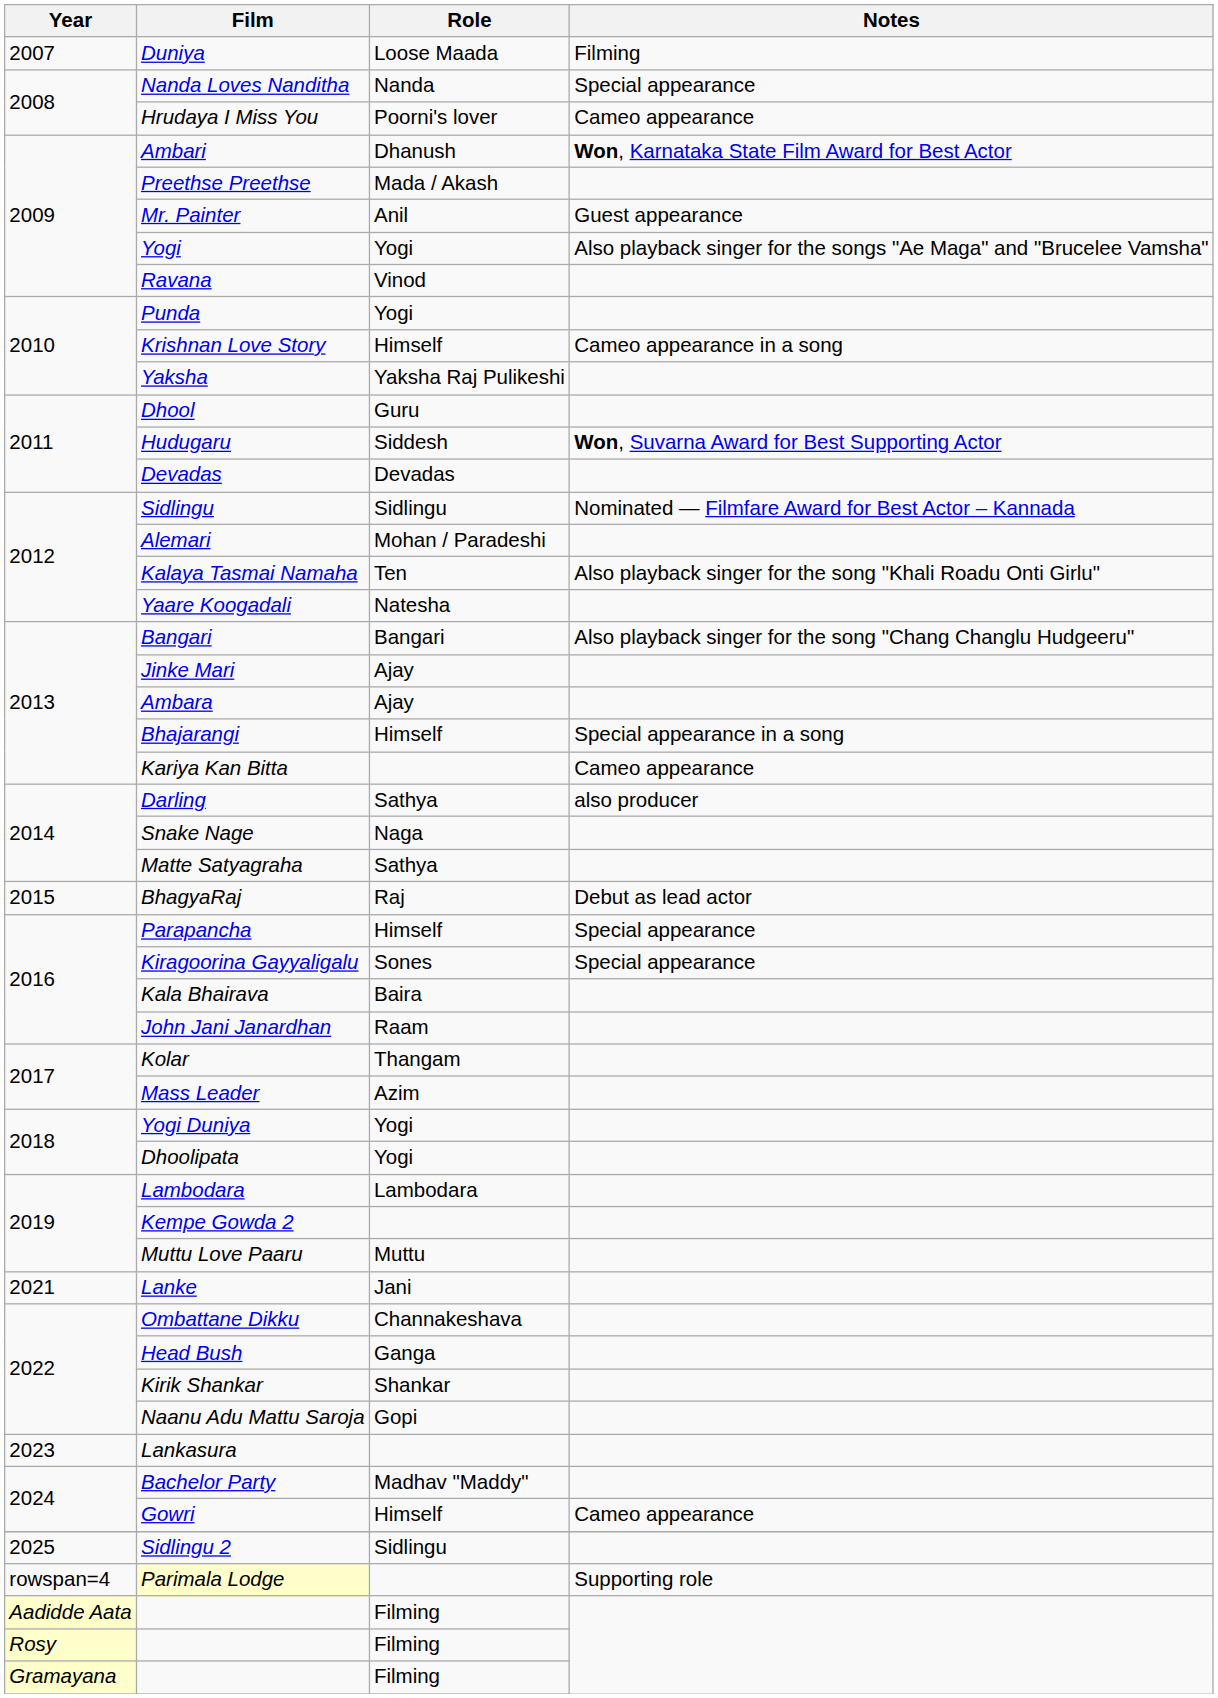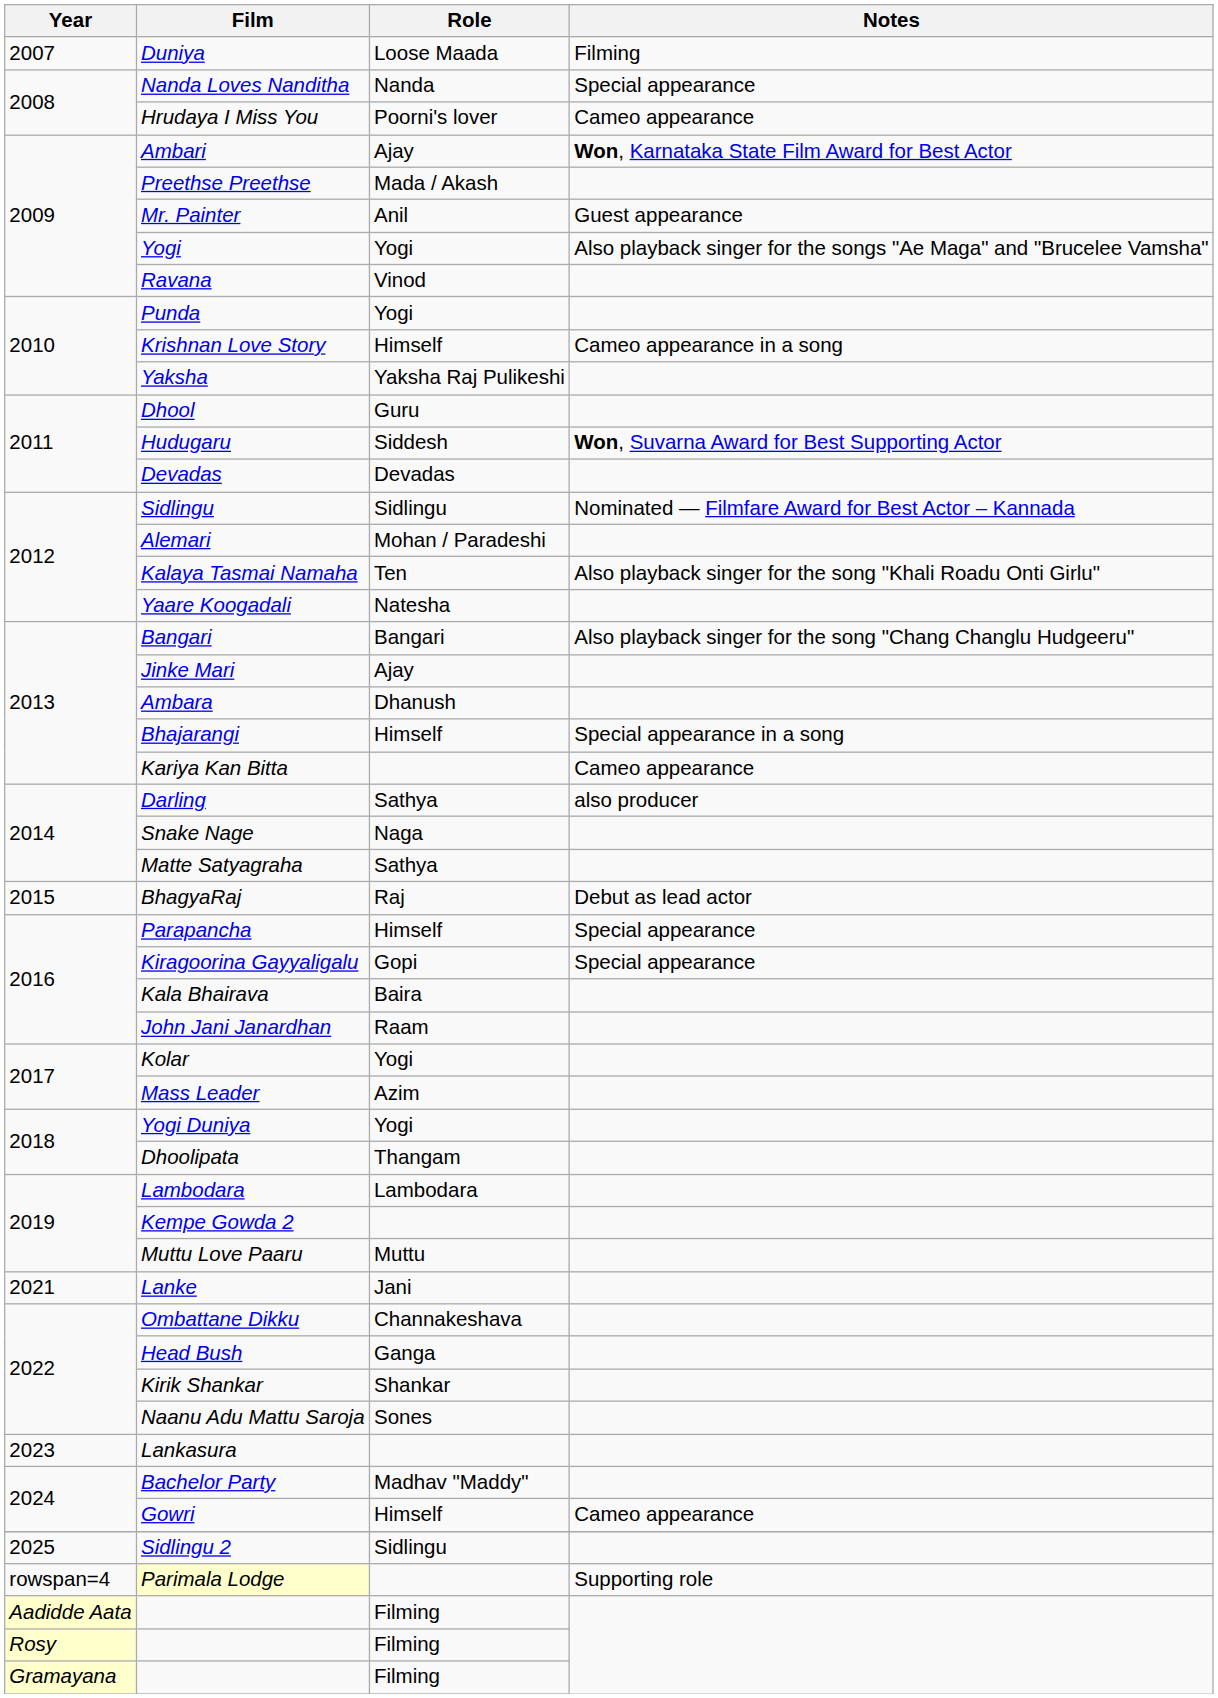(415, 150) Dhanush -> (394, 150) Ajay
(394, 702) Ajay -> (415, 702) Dhanush
(403, 962) Sones -> (396, 962) Gopi
(417, 1060) Thangam -> (394, 1060) Yogi
(394, 1157) Yogi -> (417, 1157) Thangam
(396, 1417) Gopi -> (403, 1417) Sones
